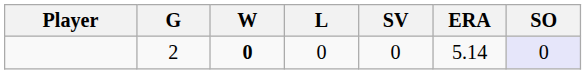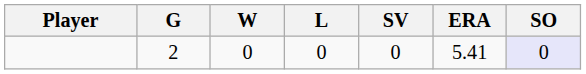(247, 52) bold -> (247, 52) normal
(470, 52) 5.14 -> (470, 52) 5.41
